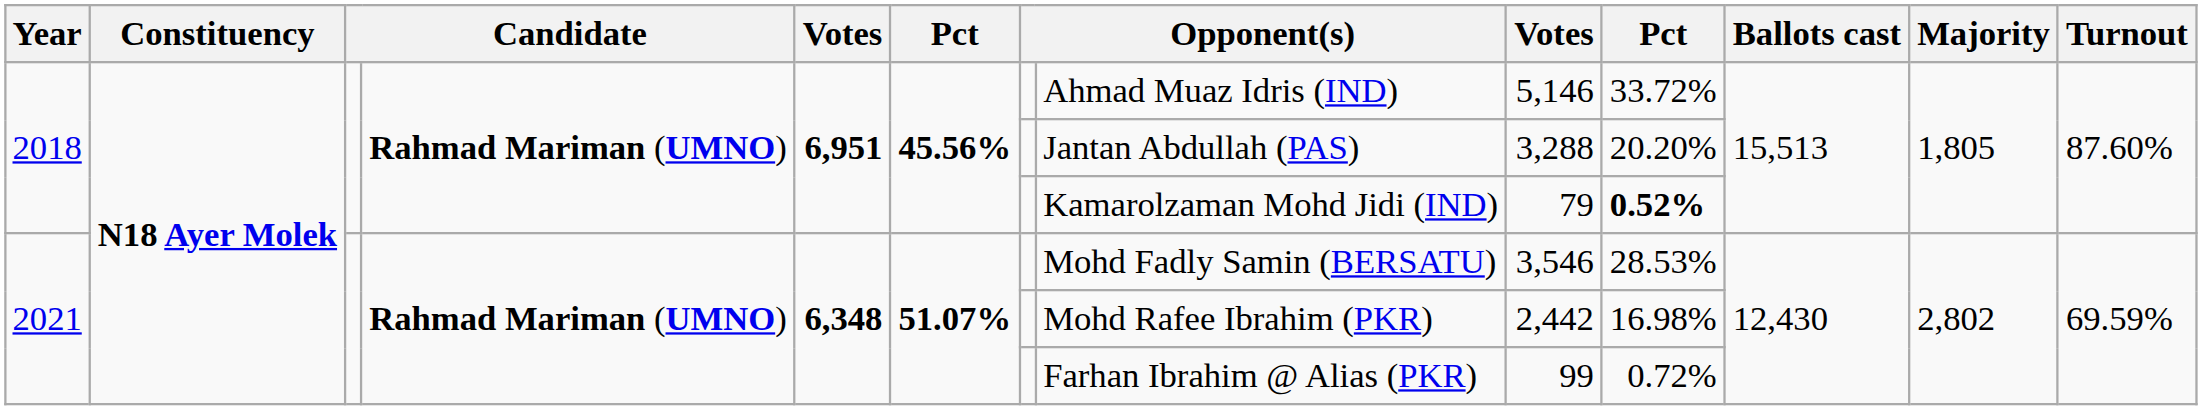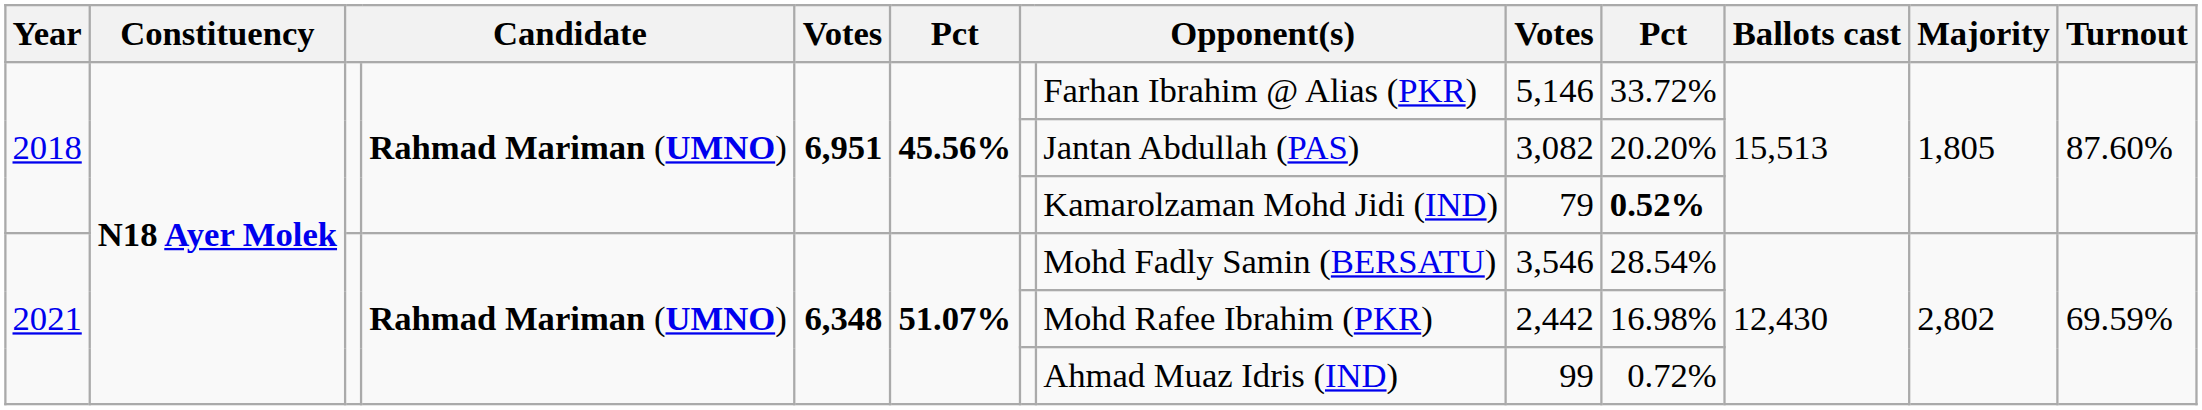(1221, 90) Ahmad Muaz Idris (IND) -> (1260, 90) Farhan Ibrahim @ Alias (PKR)
(1555, 147) 3,288 -> (1555, 147) 3,082
(1663, 261) 28.53% -> (1663, 261) 28.54%
(1260, 375) Farhan Ibrahim @ Alias (PKR) -> (1221, 375) Ahmad Muaz Idris (IND)
